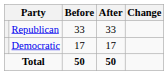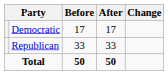rows swapped: (35, 29) <-> (36, 45)
